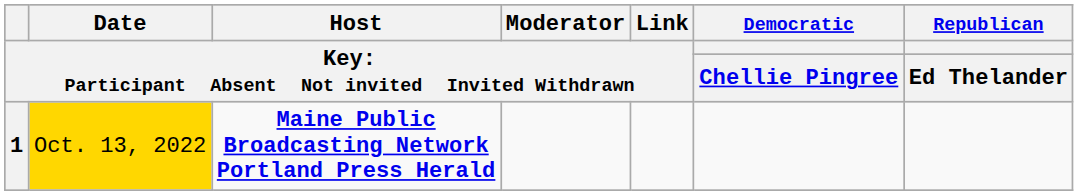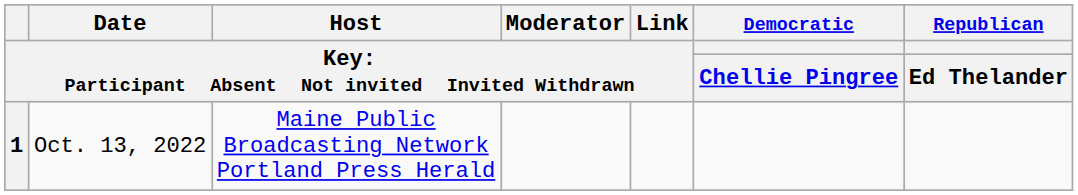(120, 146) gold background -> (120, 146) no background
(356, 146) bold -> (356, 146) normal
